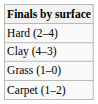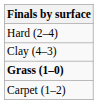(34, 71) normal -> (35, 71) bold
